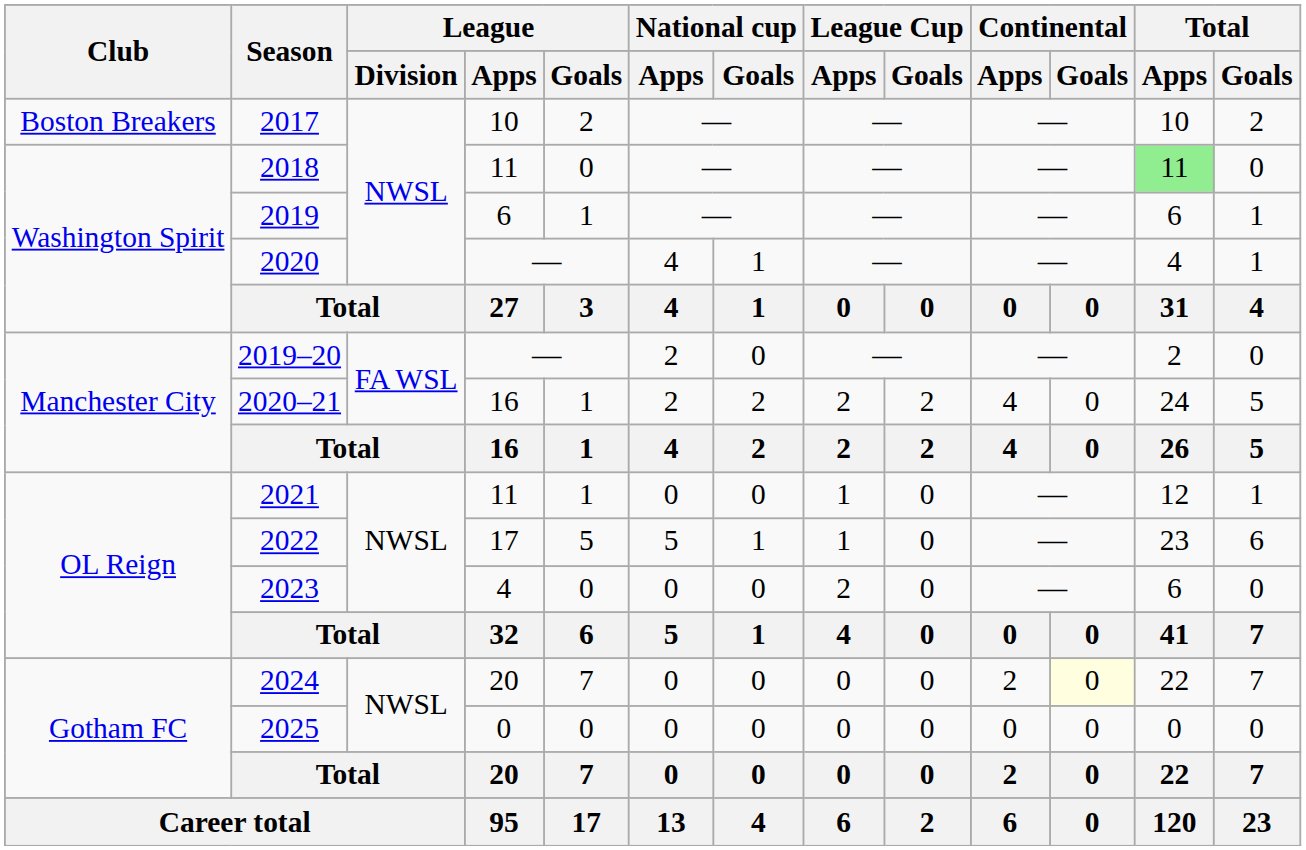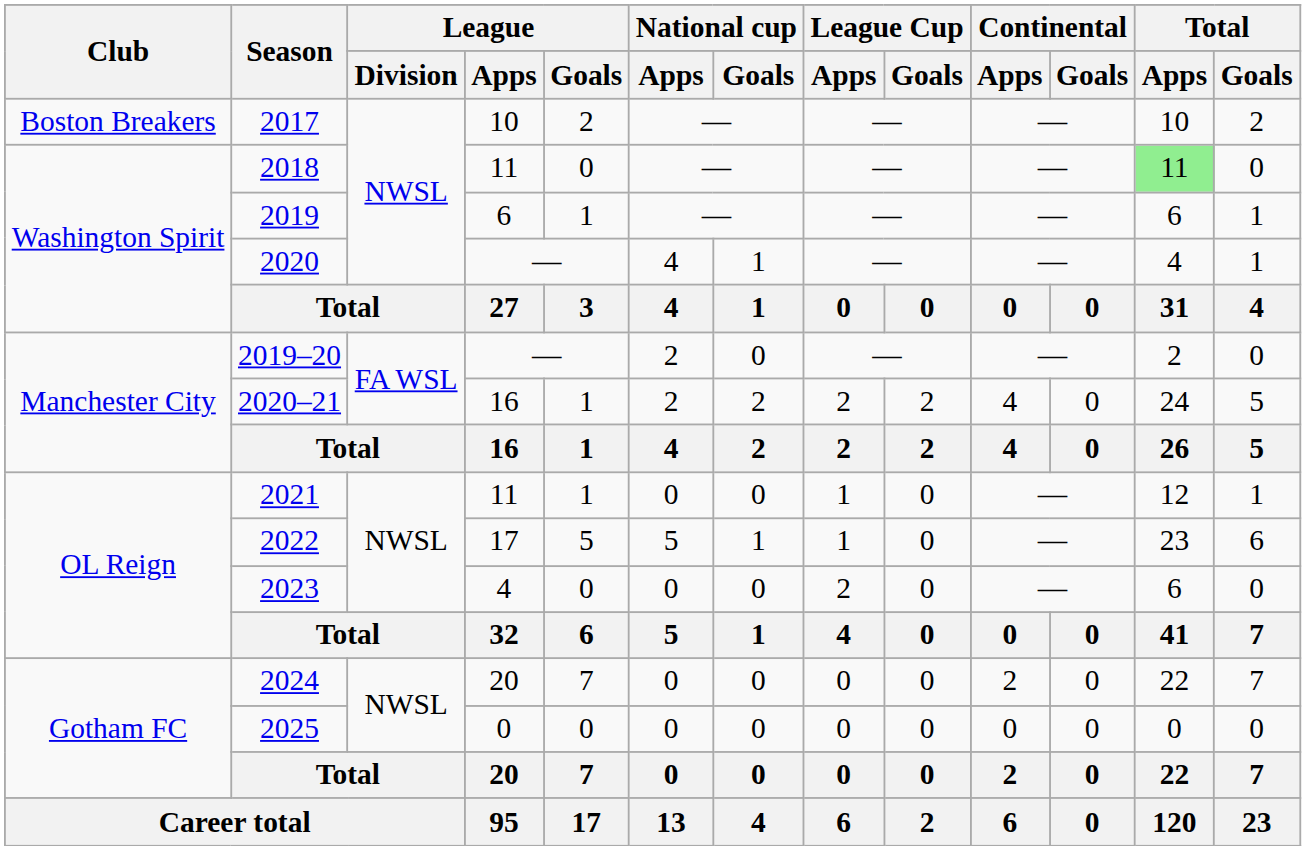(1092, 681) lightyellow background -> (1092, 681) no background
